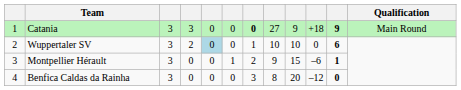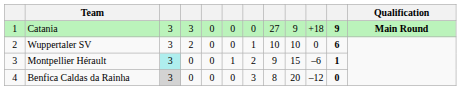(254, 29) bold -> (254, 29) normal
(402, 29) normal -> (402, 29) bold
(212, 45) lightblue background -> (212, 45) no background
(170, 61) no background -> (170, 61) paleturquoise background
(170, 77) no background -> (170, 77) lightgrey background
